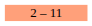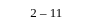(46, 13) lightsalmon background -> (46, 13) no background
